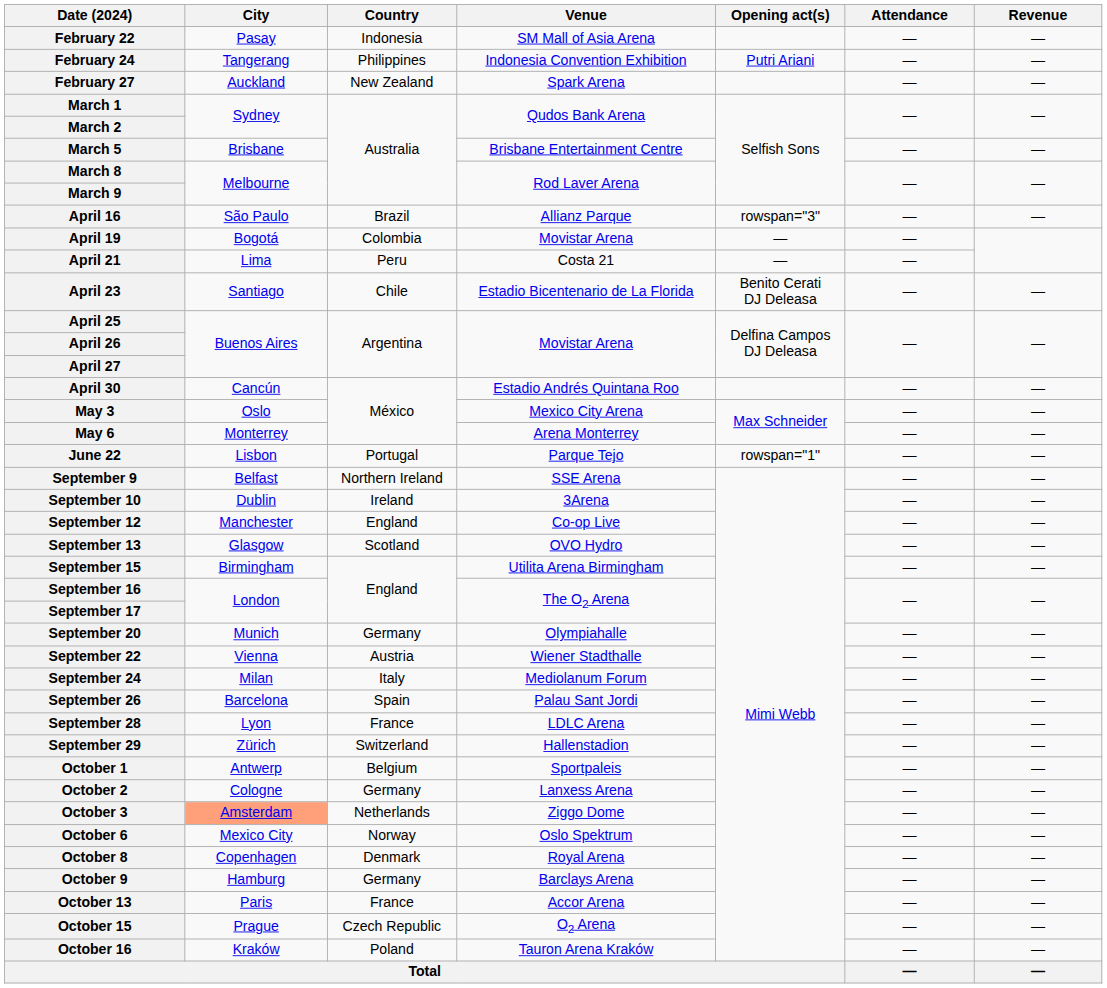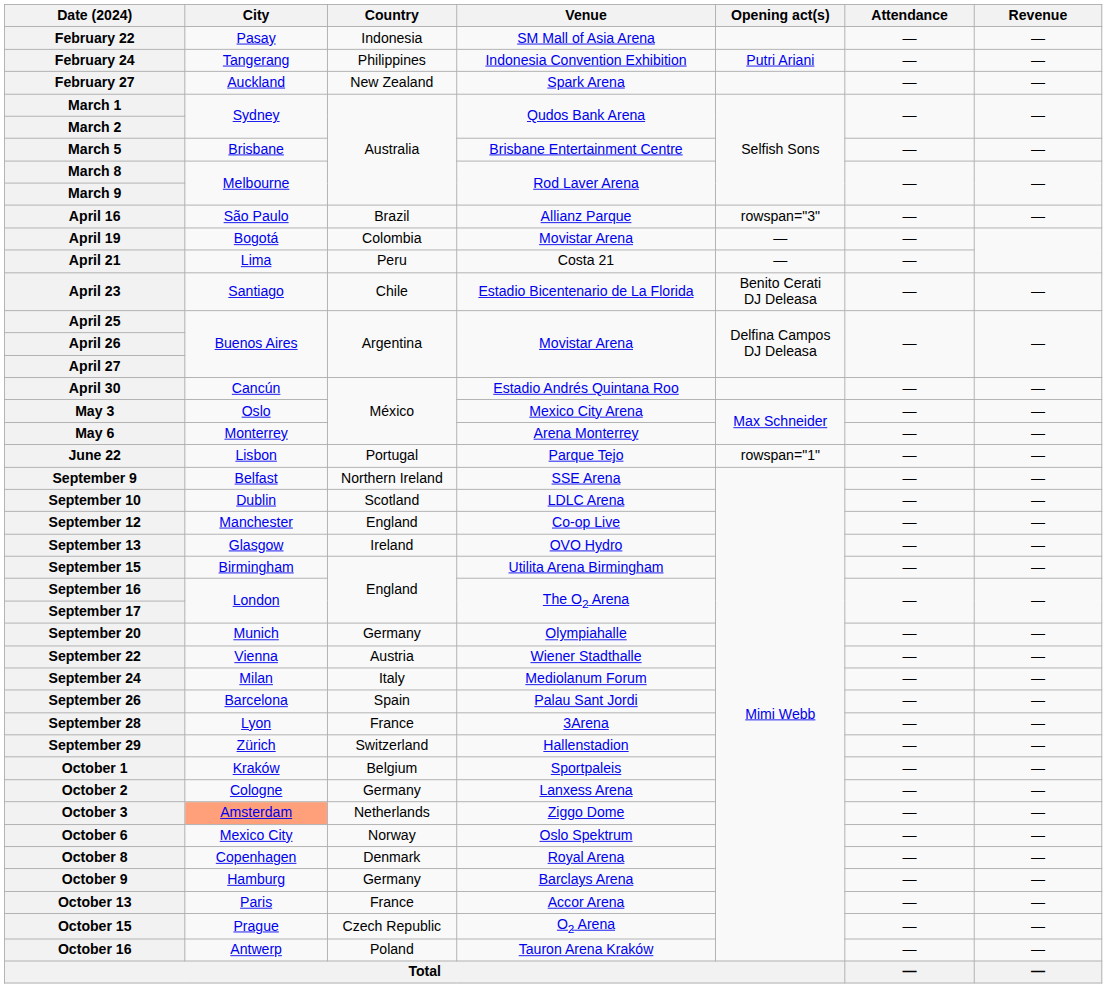(392, 500) Ireland -> (392, 500) Scotland
(586, 500) 3Arena -> (586, 500) LDLC Arena
(392, 545) Scotland -> (392, 545) Ireland
(586, 723) LDLC Arena -> (586, 723) 3Arena
(256, 768) Antwerp -> (256, 768) Kraków
(256, 949) Kraków -> (256, 949) Antwerp
